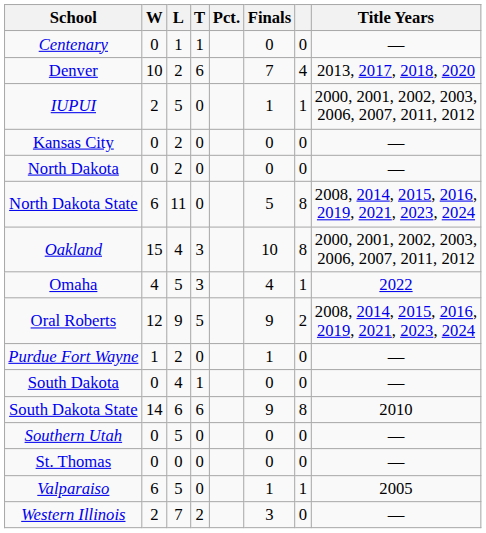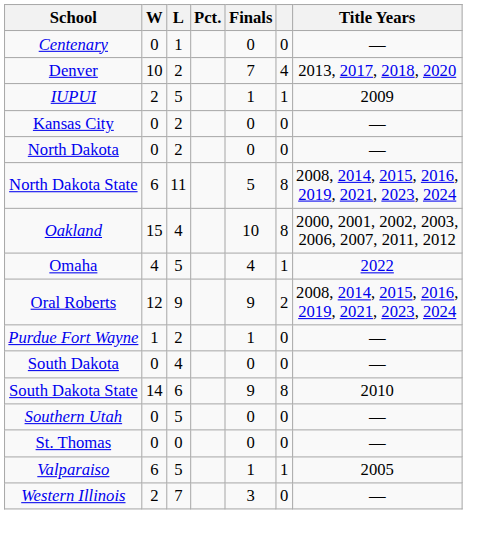- column: (200, 17)
(396, 106) 2000, 2001, 2002, 2003, 2006, 2007, 2011, 2012 -> (377, 96) 2009
